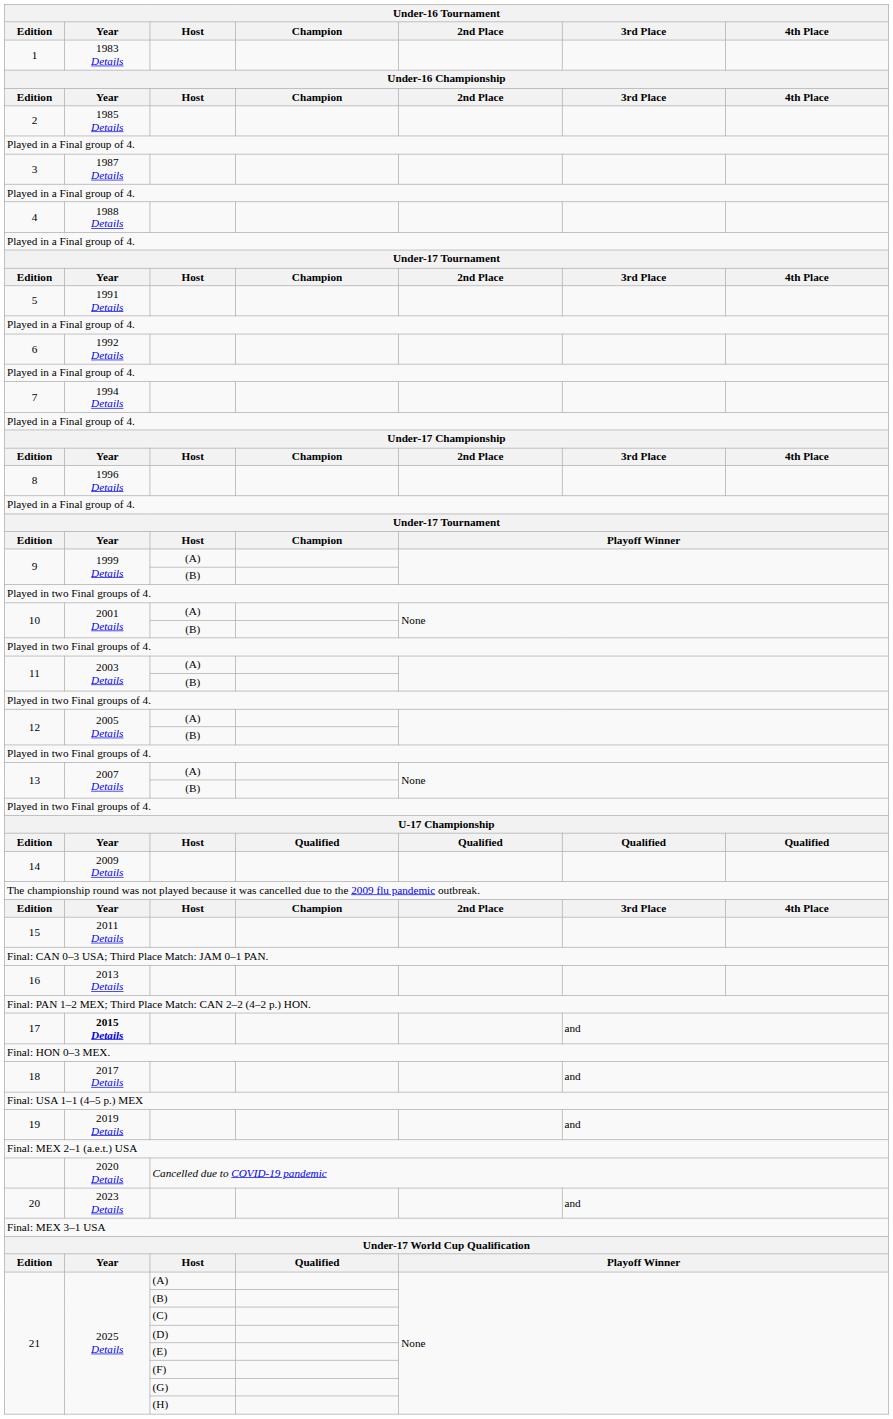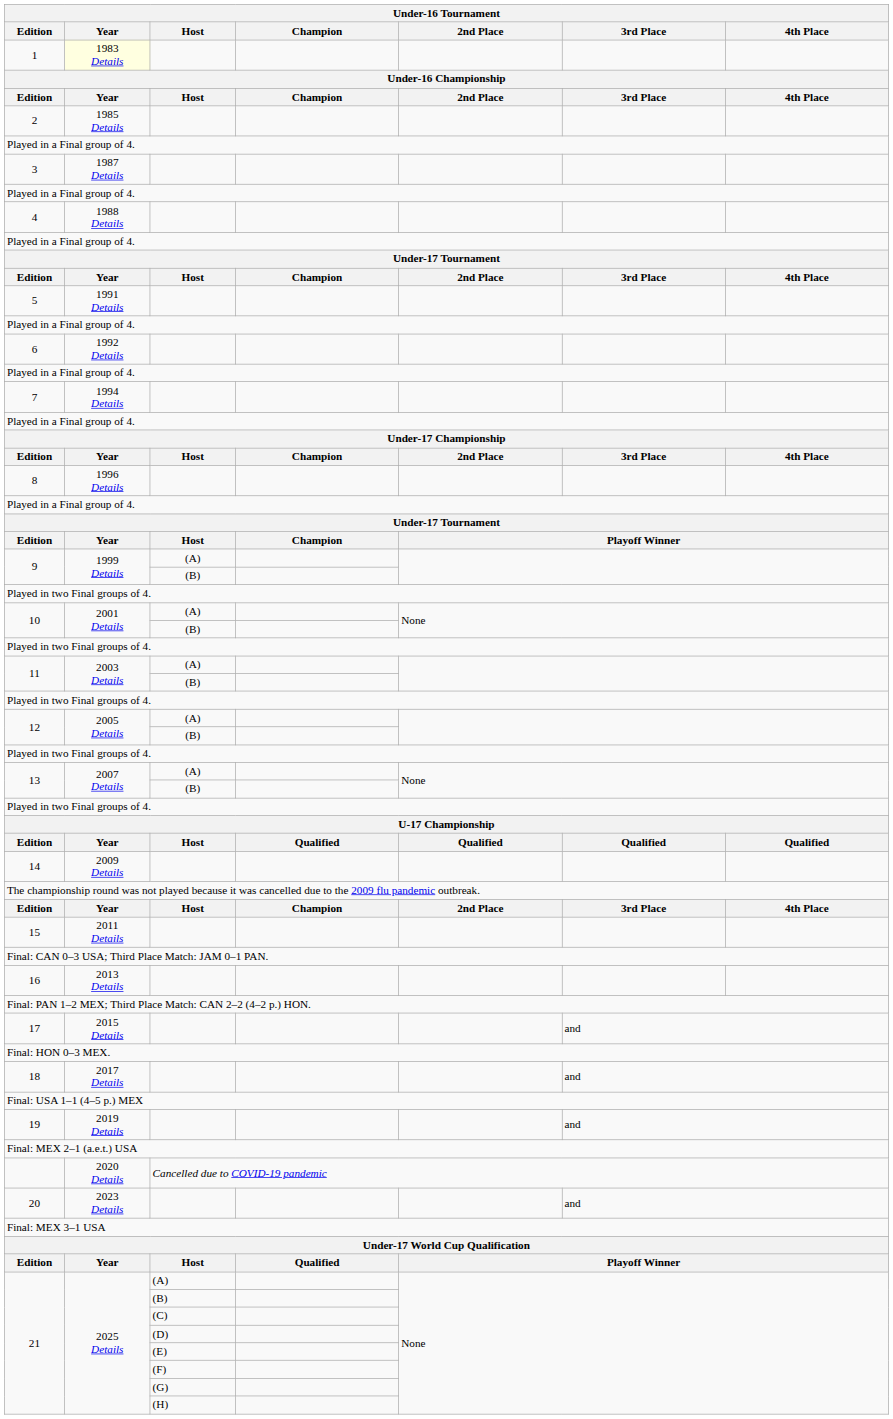(107, 55) no background -> (107, 55) lightyellow background
(107, 1028) bold -> (107, 1028) normal
